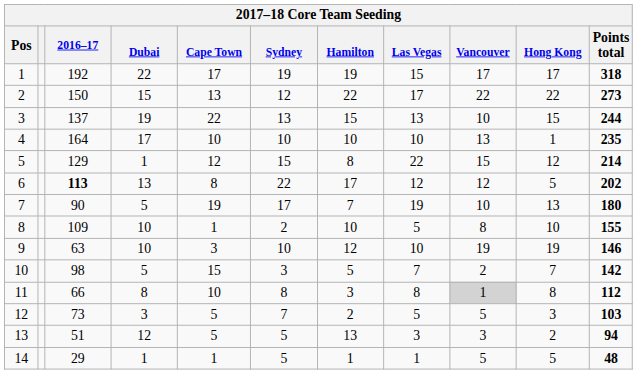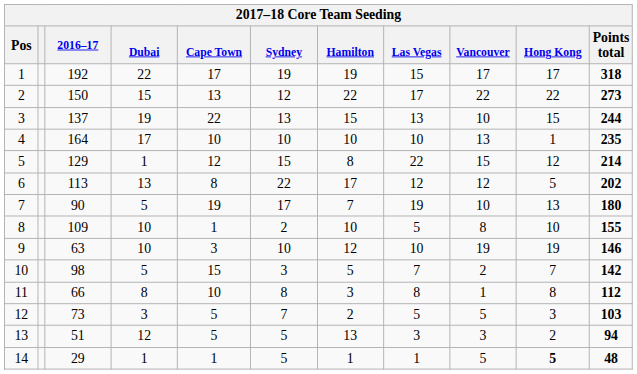(78, 183) bold -> (78, 183) normal
(483, 292) lightgrey background -> (483, 292) no background
(553, 358) normal -> (553, 358) bold
